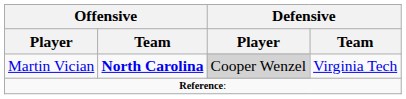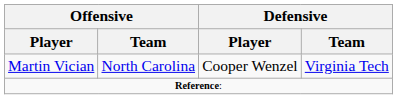(152, 66) bold -> (148, 66) normal
(258, 66) lightgrey background -> (250, 66) no background
